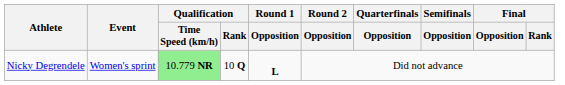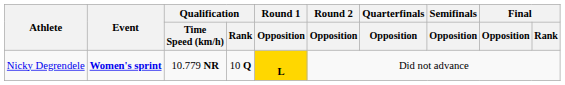(123, 66) normal -> (126, 66) bold
(189, 66) lightgreen background -> (195, 66) no background
(275, 72) no background -> (281, 72) gold background
